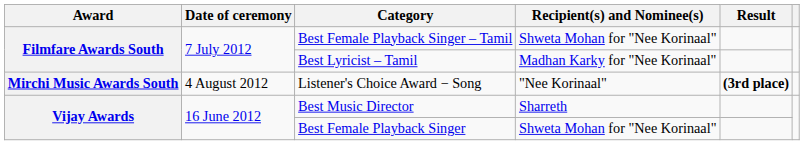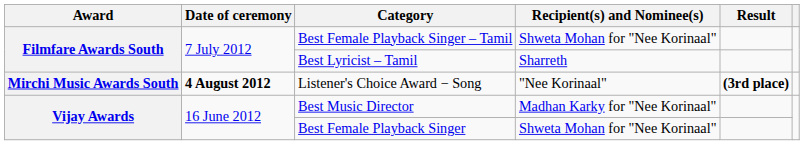(618, 60) Madhan Karky for "Nee Korinaal" -> (543, 60) Sharreth
(227, 83) normal -> (228, 83) bold
(543, 106) Sharreth -> (618, 106) Madhan Karky for "Nee Korinaal"
